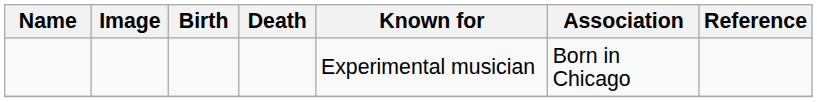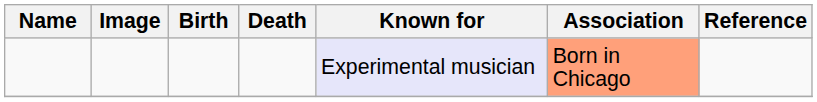(428, 67) no background -> (428, 67) lavender background
(592, 67) no background -> (592, 67) lightsalmon background
